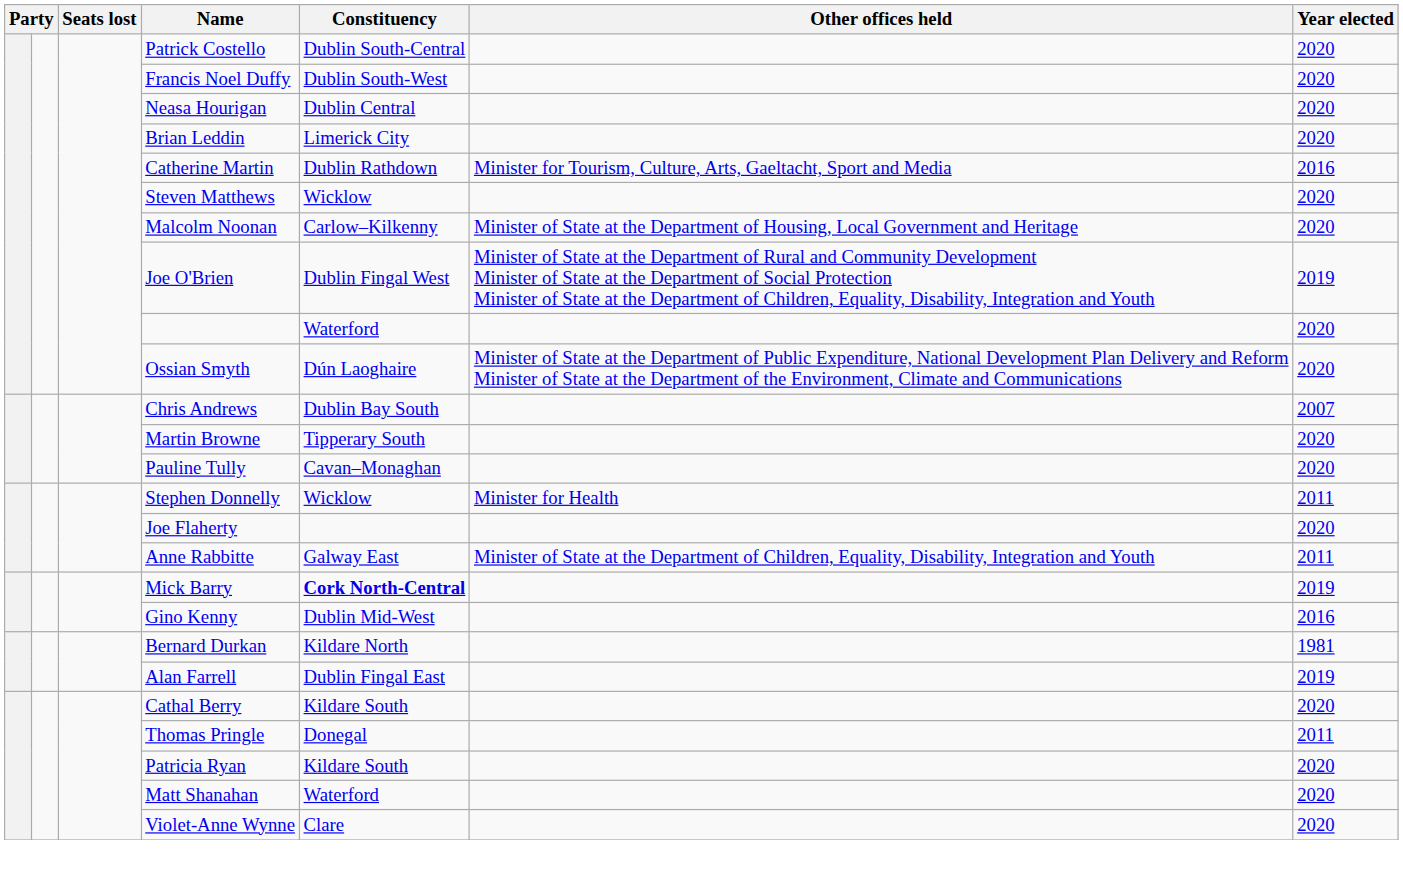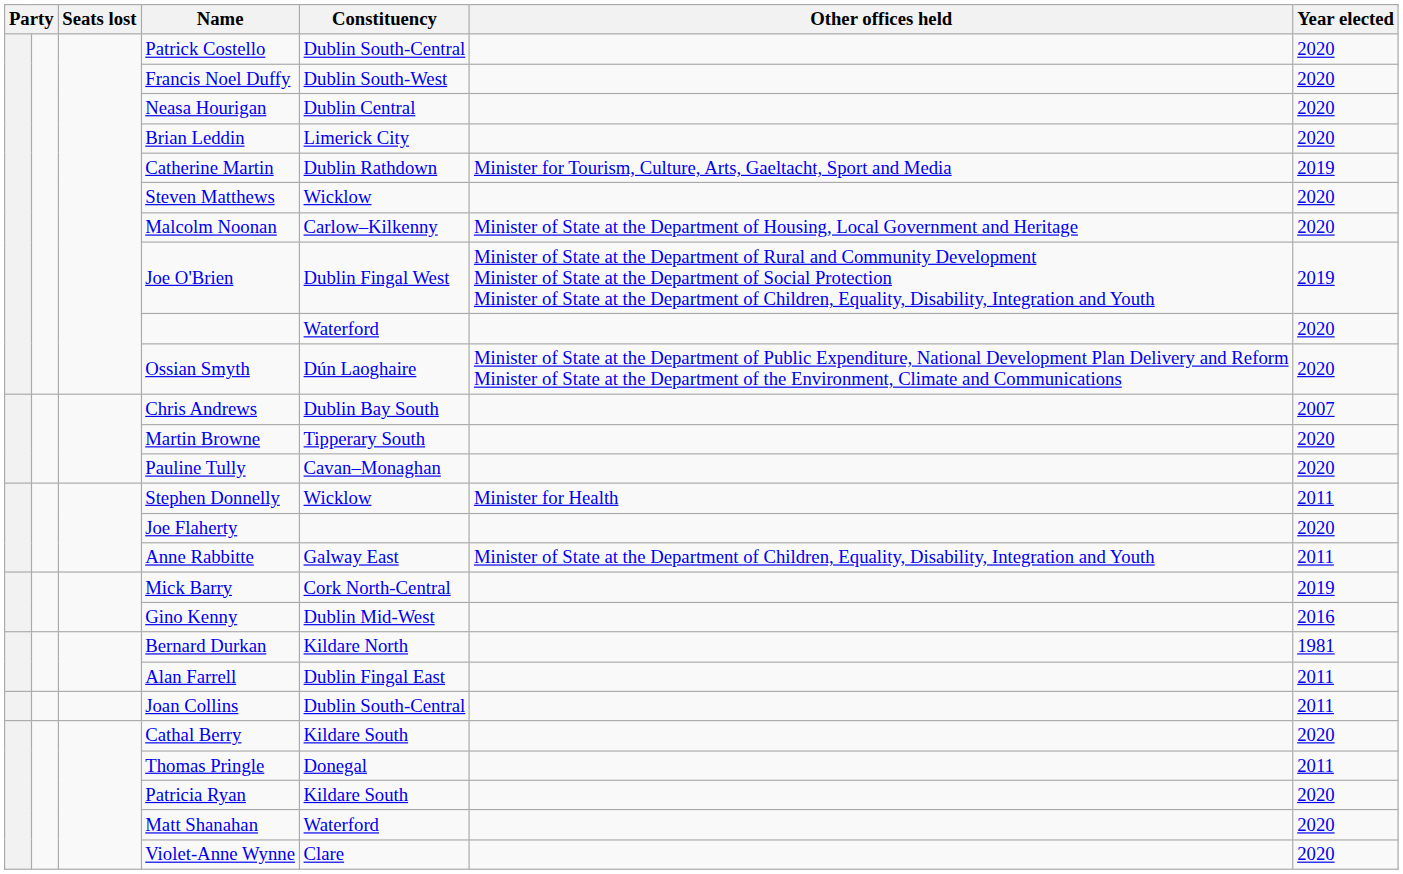(1316, 167) 2016 -> (1316, 167) 2019
(384, 587) bold -> (377, 587) normal
(1316, 676) 2019 -> (1316, 676) 2011
+ row: (192, 705)
